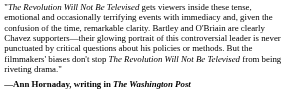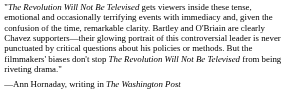(98, 84) bold -> (93, 84) normal
